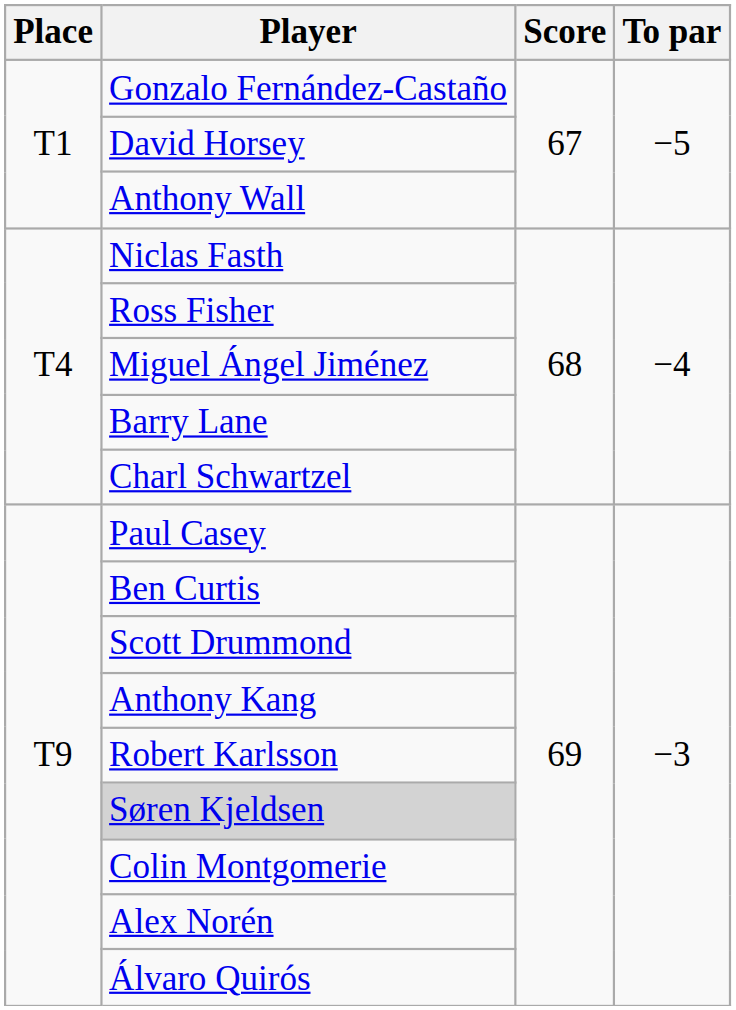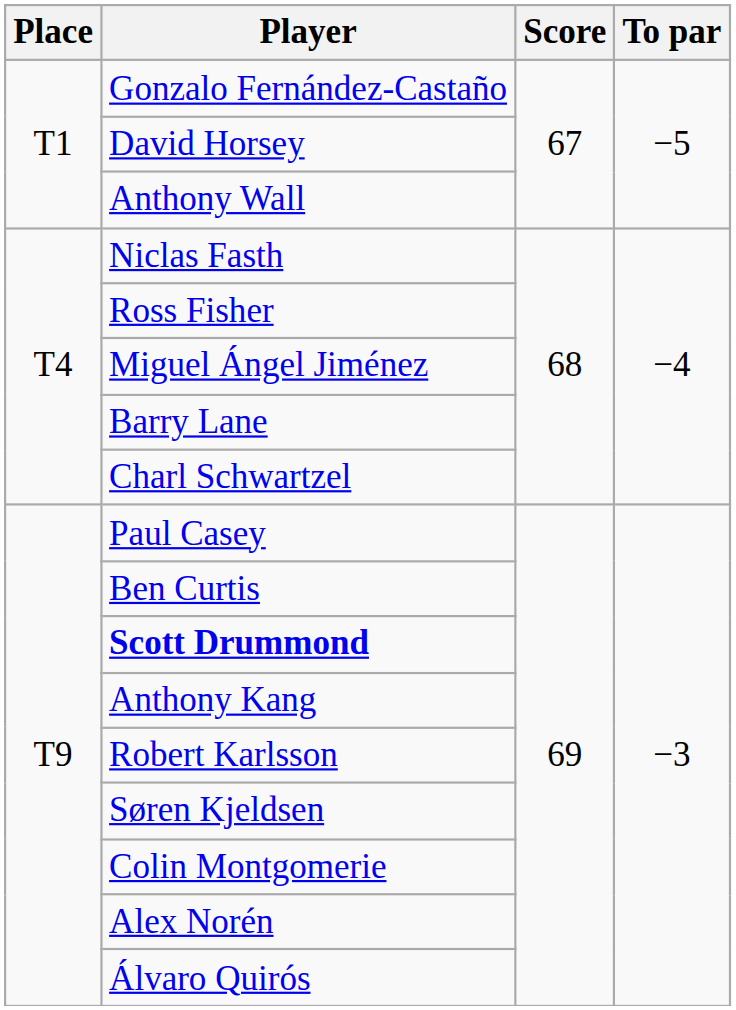(230, 643) normal -> (239, 643) bold
(217, 810) lightgrey background -> (217, 810) no background
